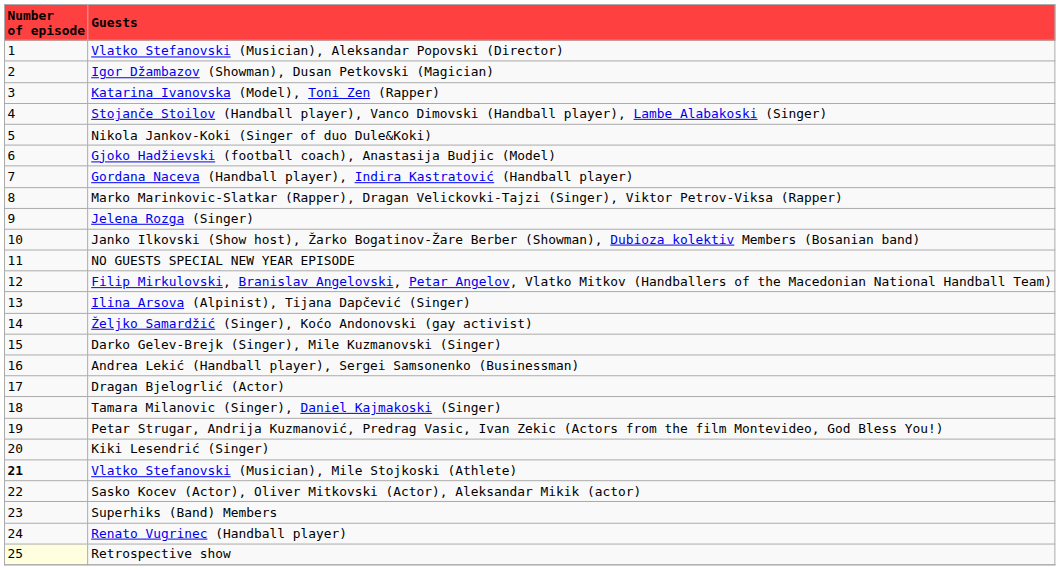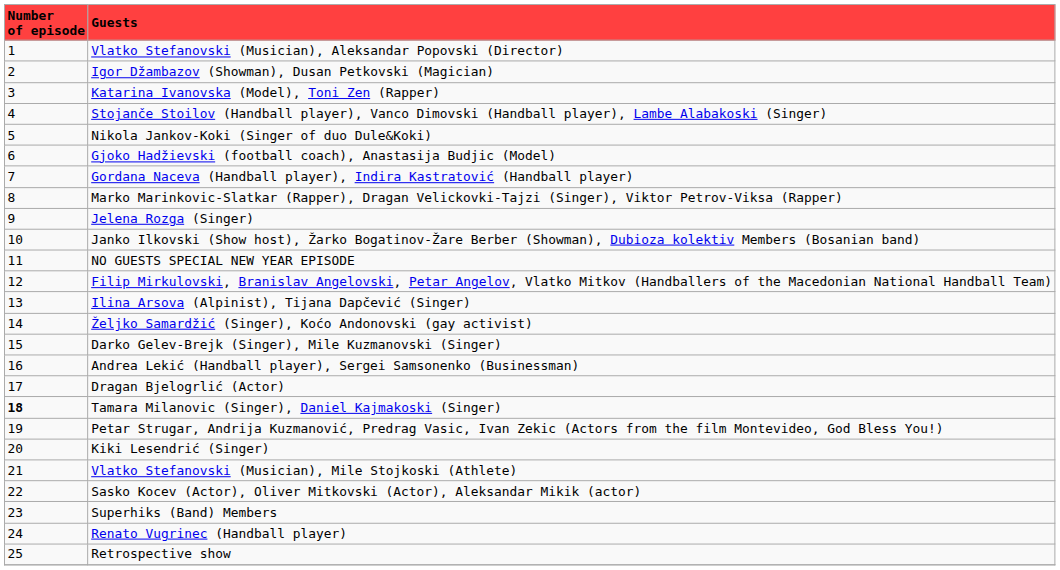(15, 407) normal -> (15, 407) bold
(15, 470) bold -> (15, 470) normal
(15, 554) lightyellow background -> (15, 554) no background
